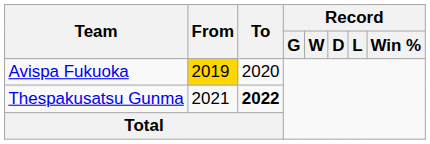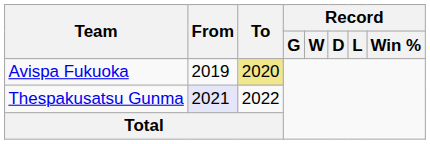(210, 71) gold background -> (210, 71) no background
(261, 71) no background -> (261, 71) khaki background
(210, 98) no background -> (210, 98) lavender background
(261, 98) bold -> (261, 98) normal
